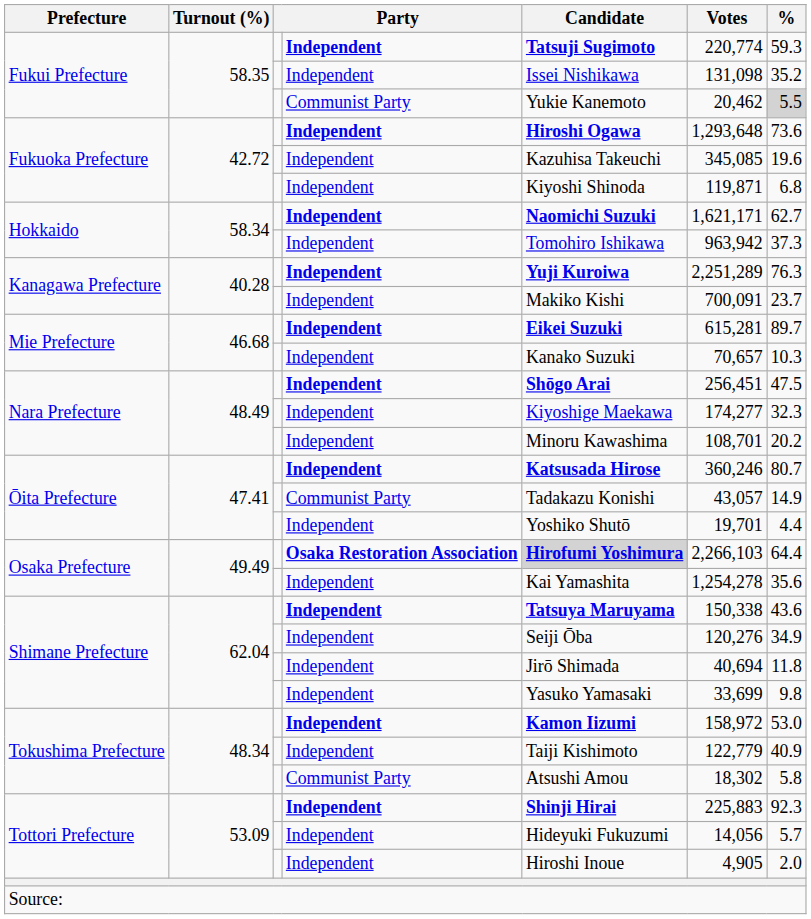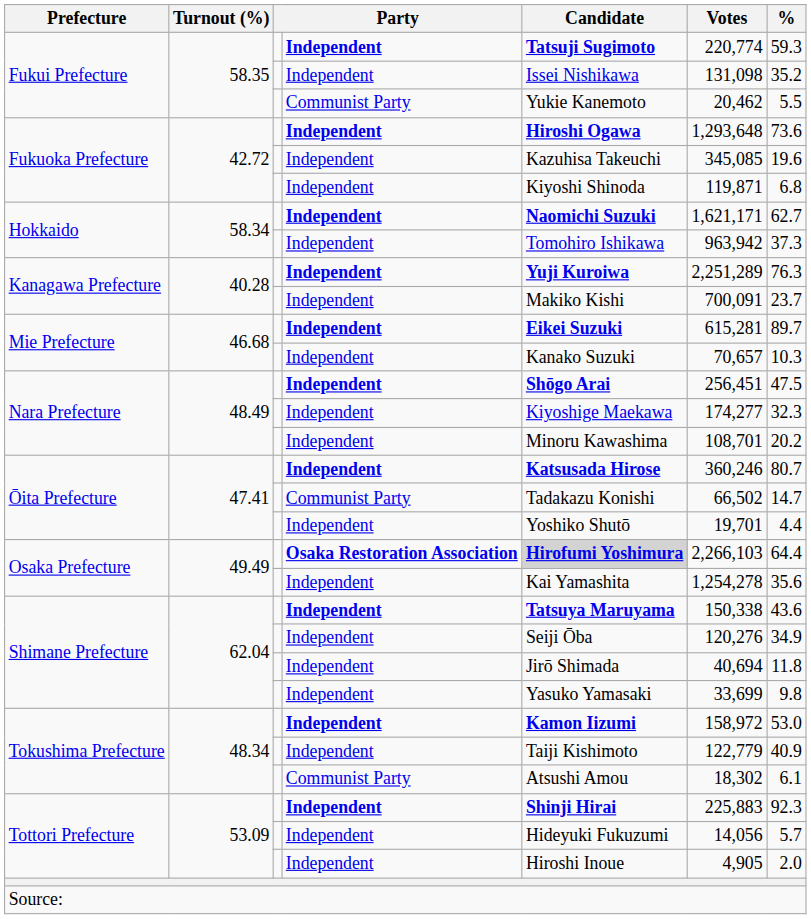(791, 103) lightgrey background -> (791, 103) no background
(738, 497) 43,057 -> (738, 497) 66,502
(786, 497) 14.9 -> (786, 497) 14.7
(791, 779) 5.8 -> (791, 779) 6.1
